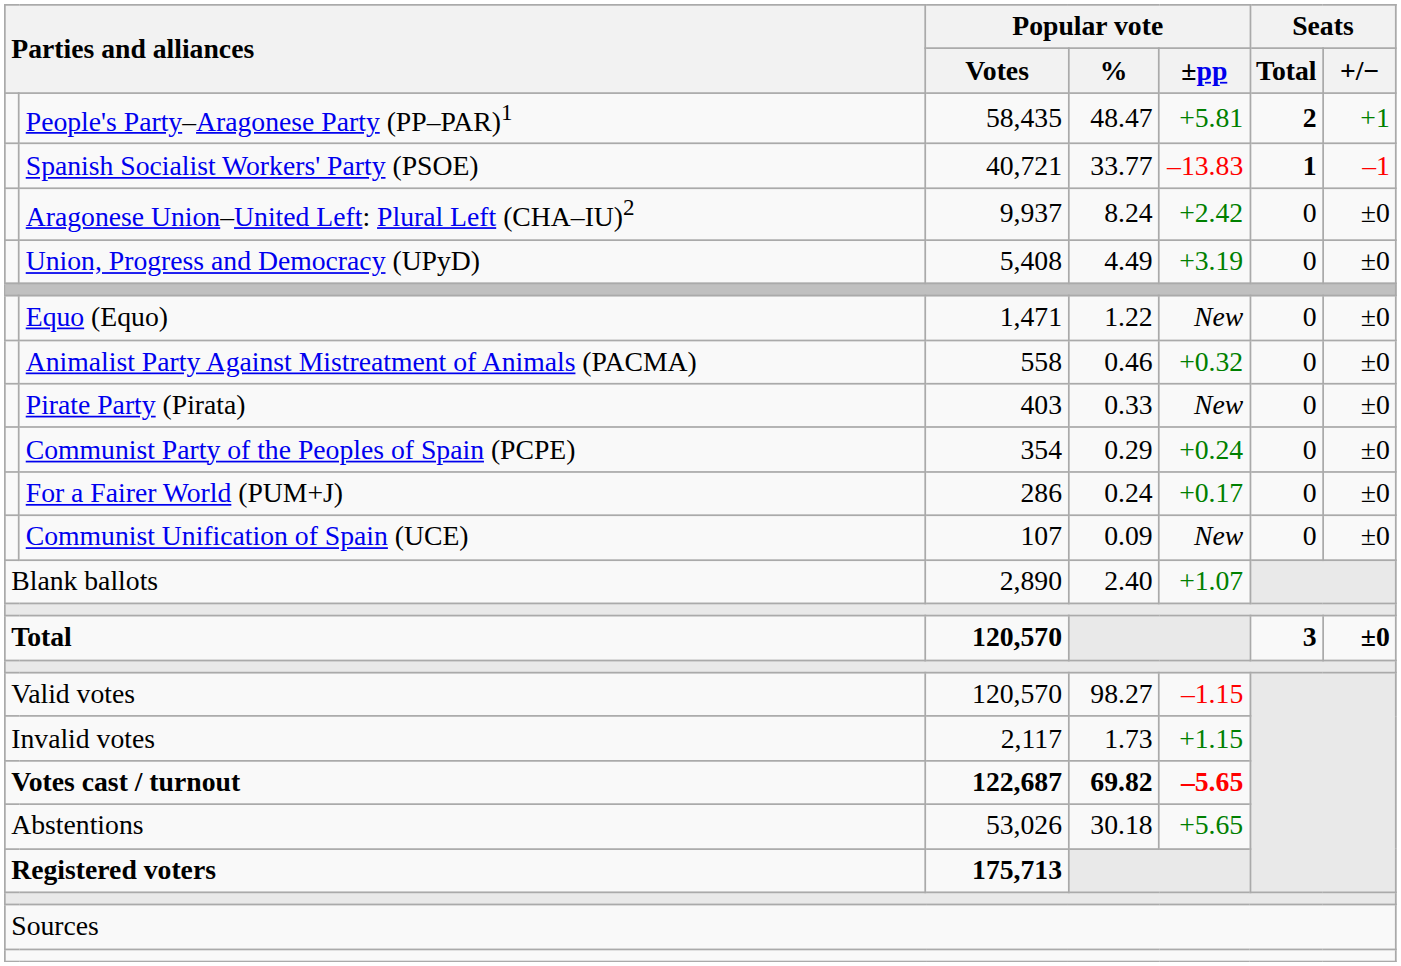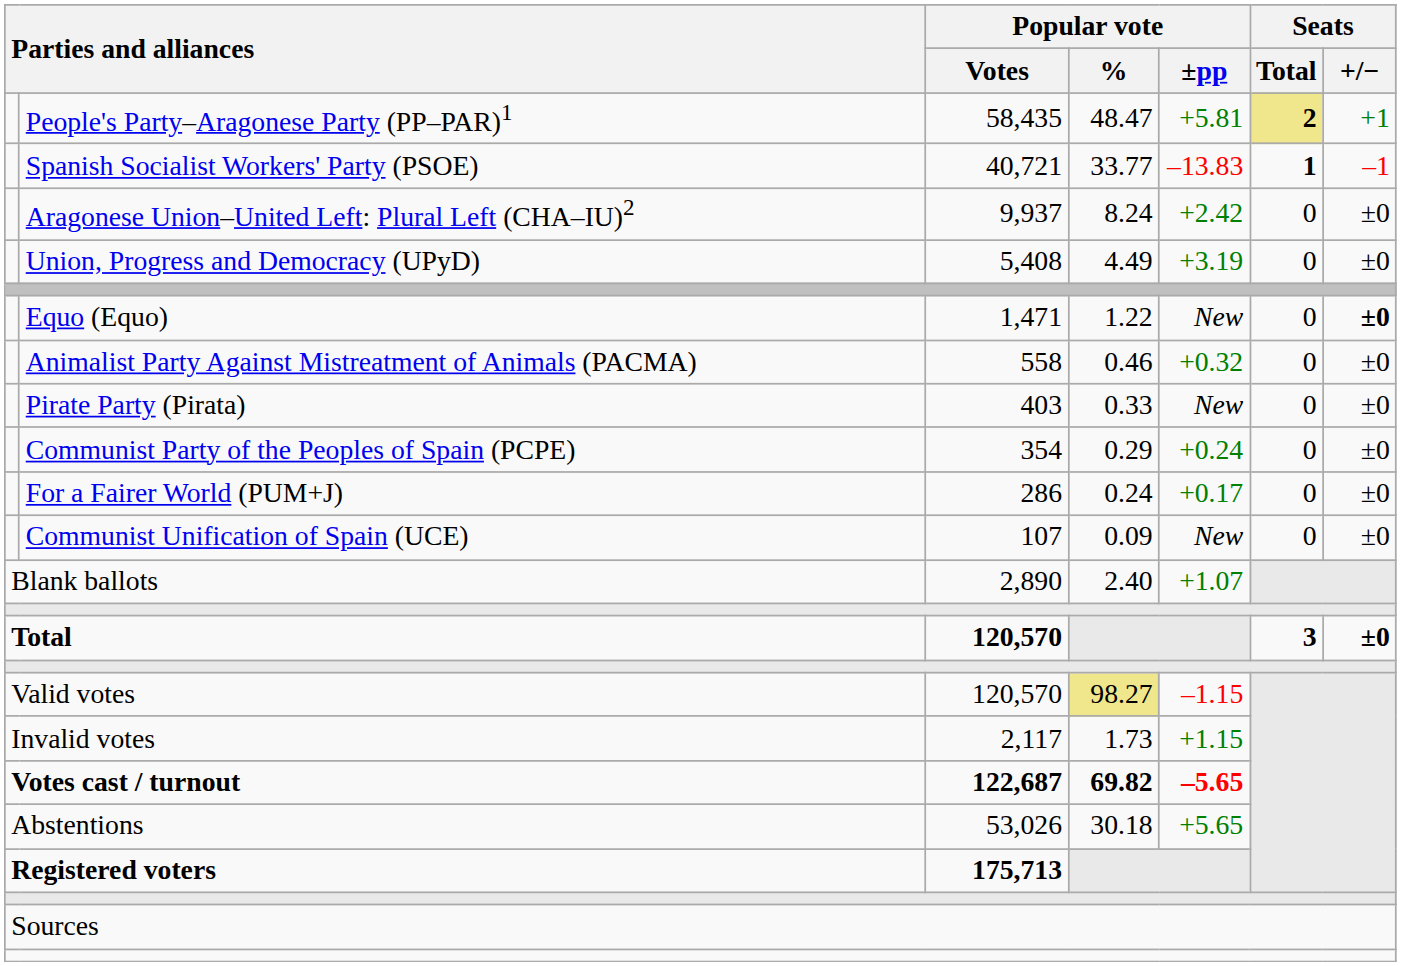(1310, 117) no background -> (1310, 117) khaki background
(1375, 317) normal -> (1375, 317) bold
(1121, 694) no background -> (1121, 694) khaki background
